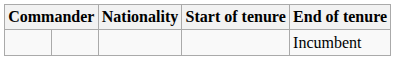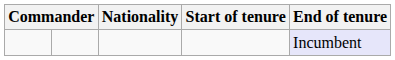(327, 42) no background -> (327, 42) lavender background
